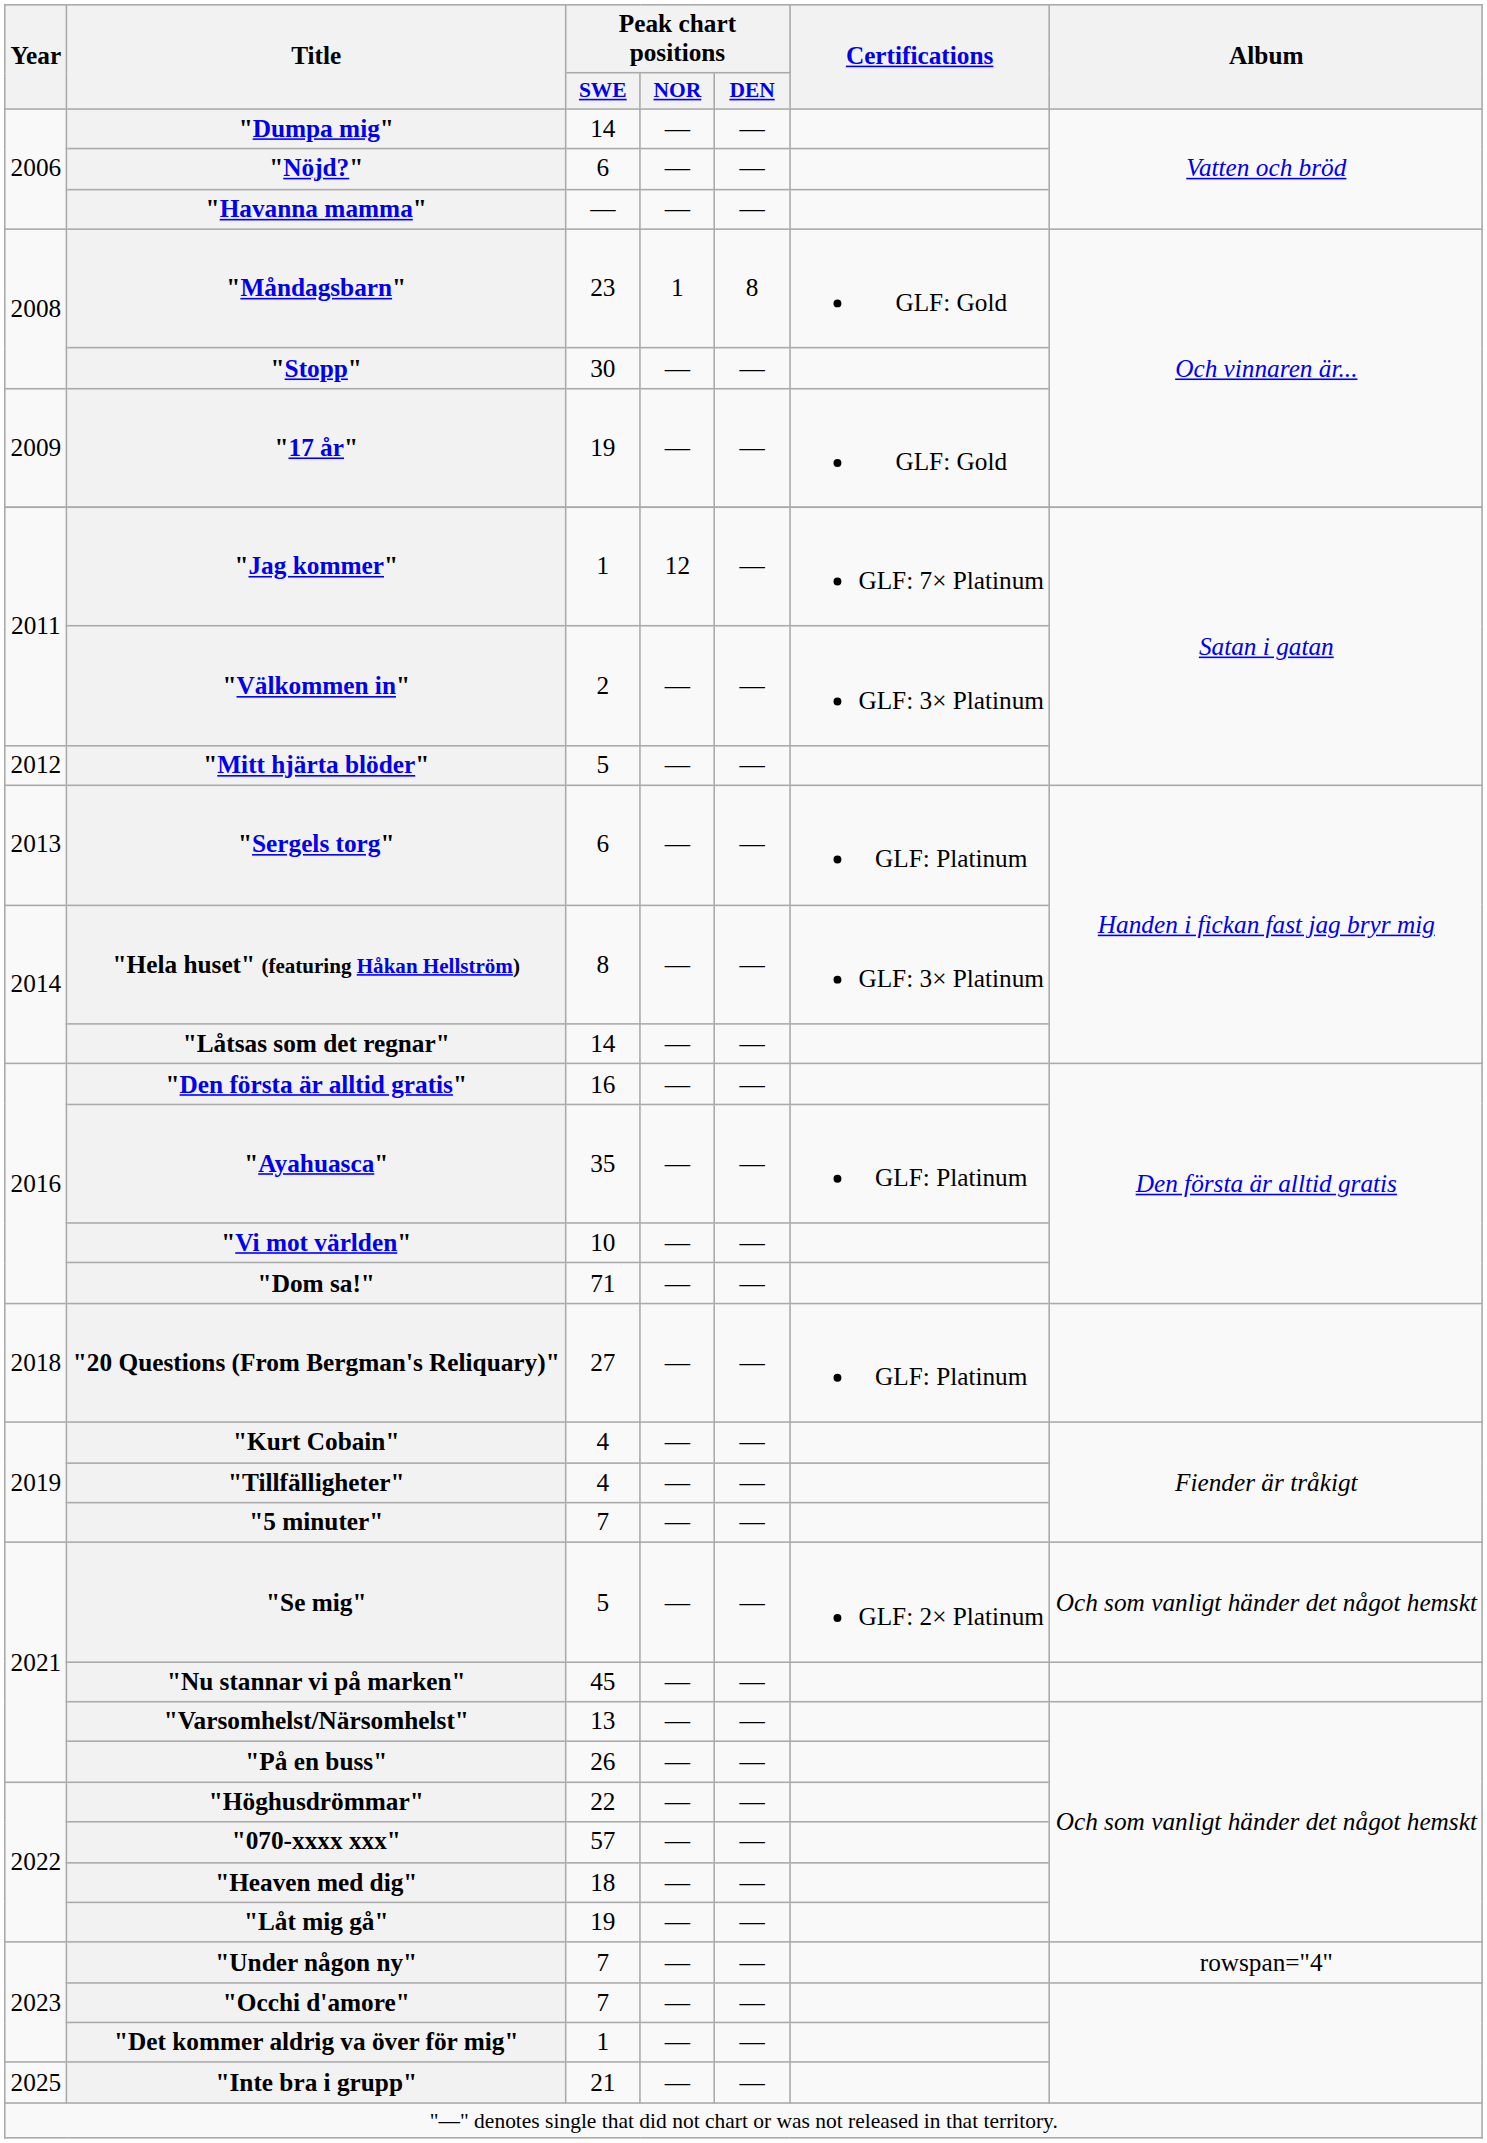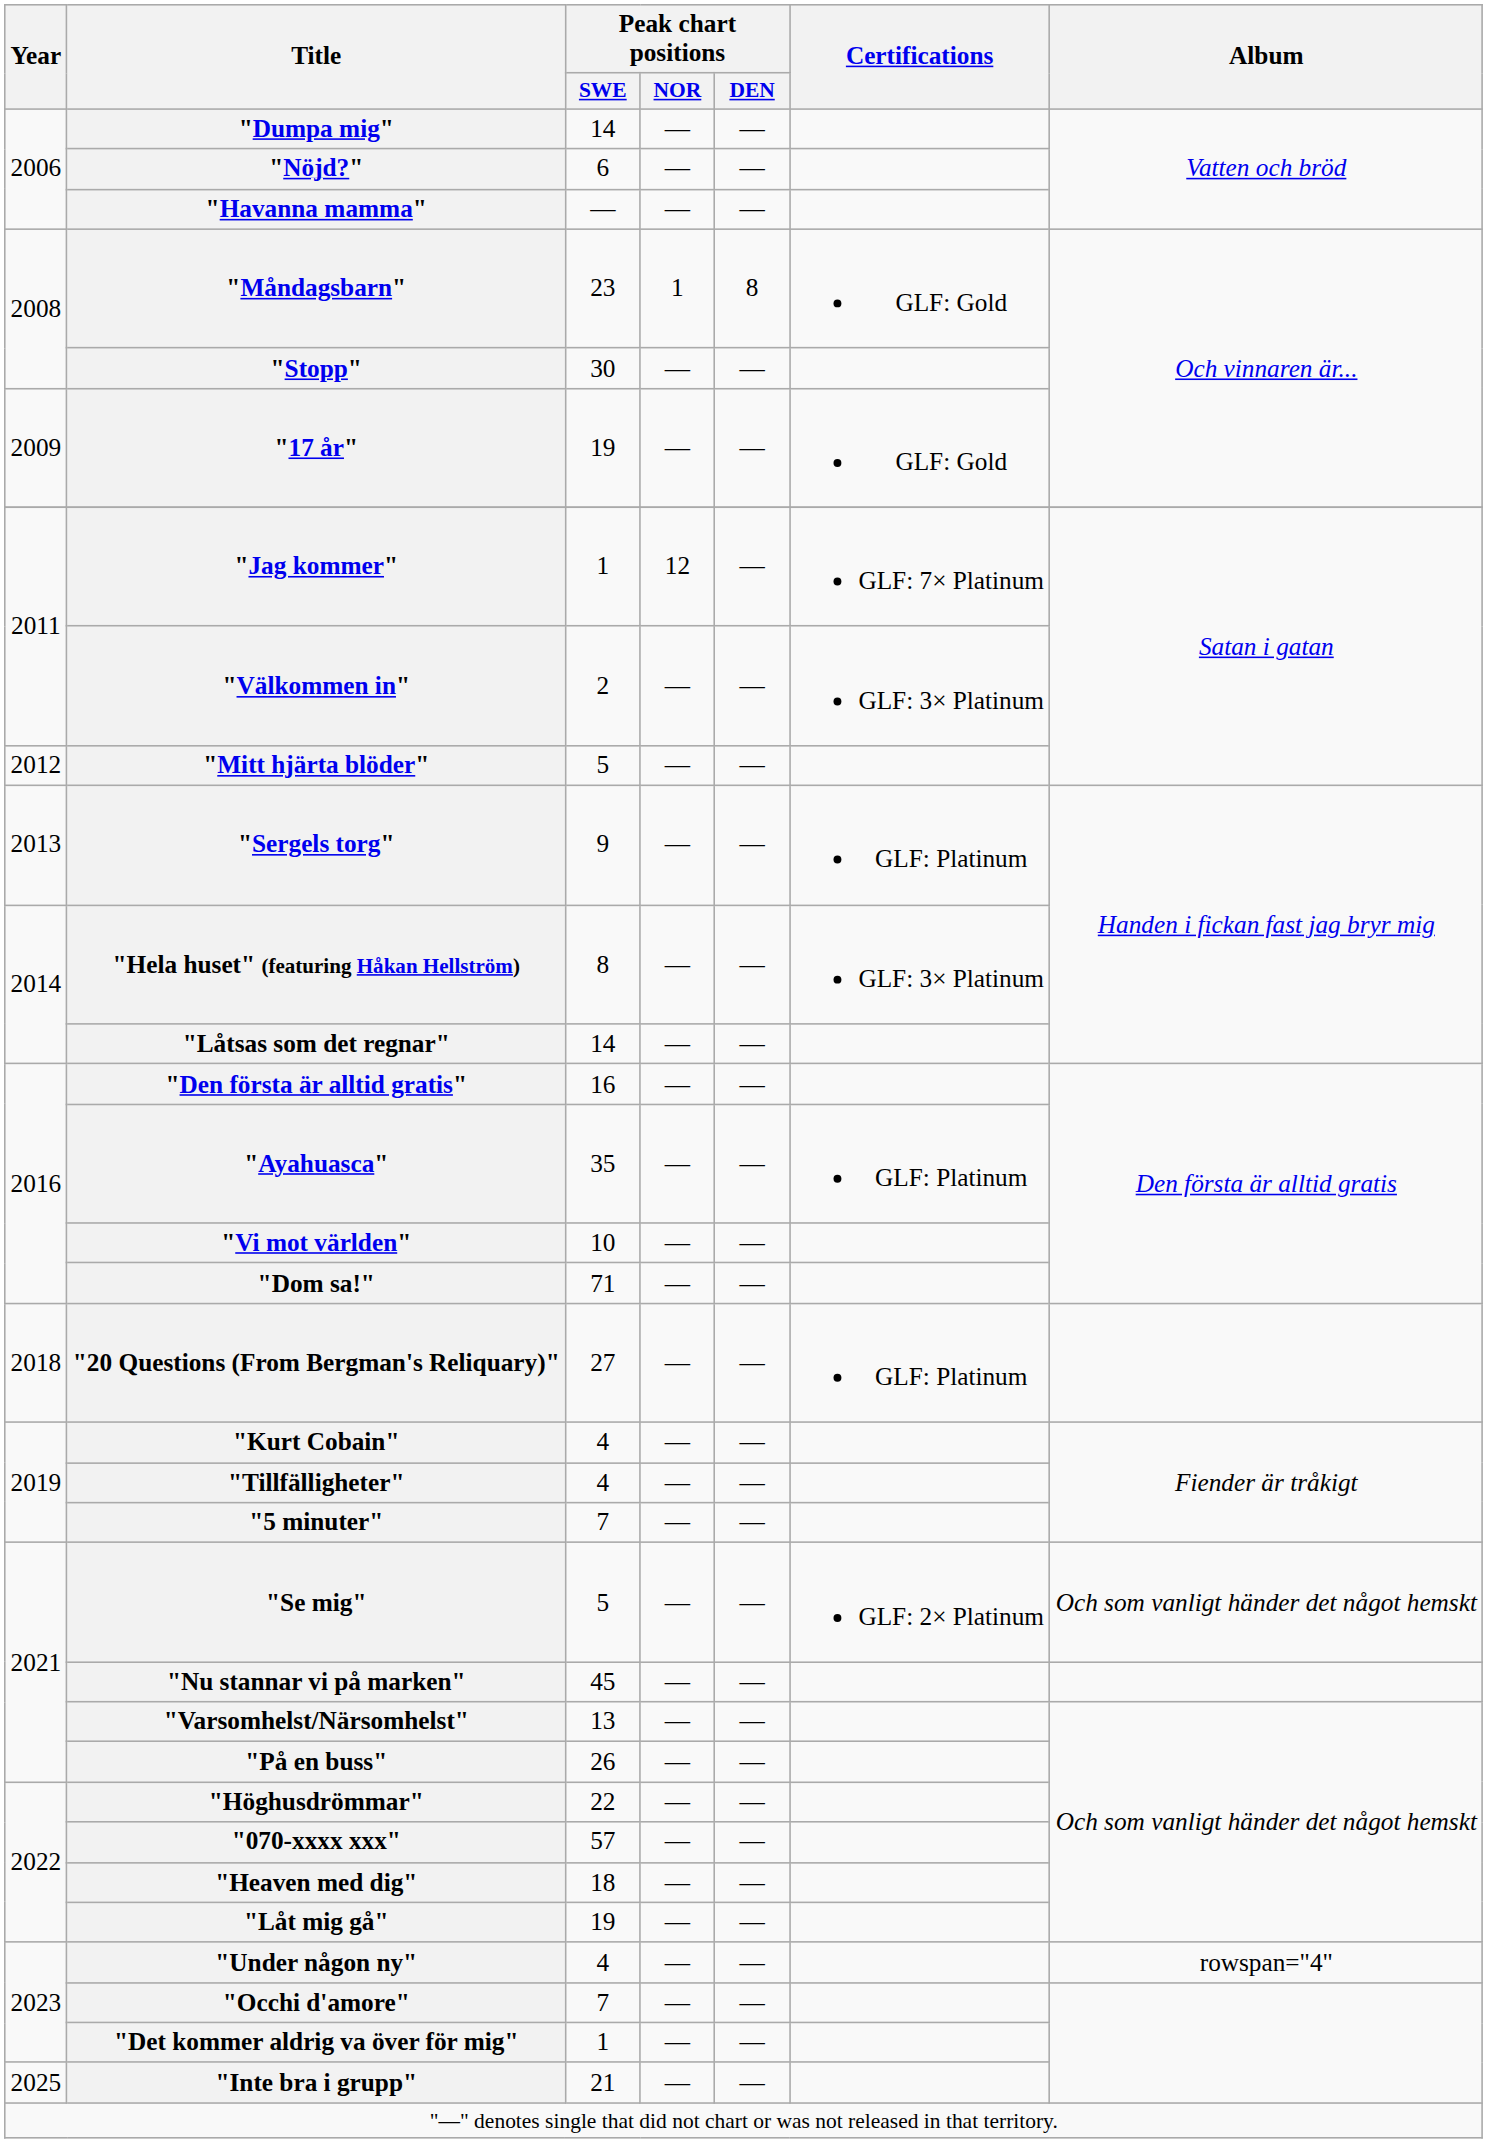(603, 844) 6 -> (603, 844) 9
(603, 1962) 7 -> (603, 1962) 4
